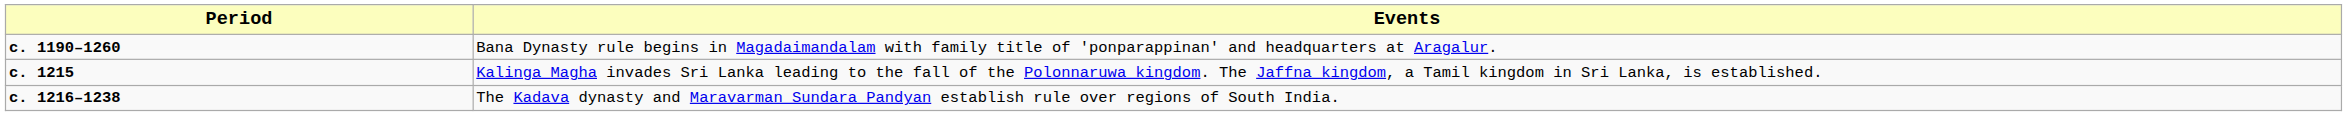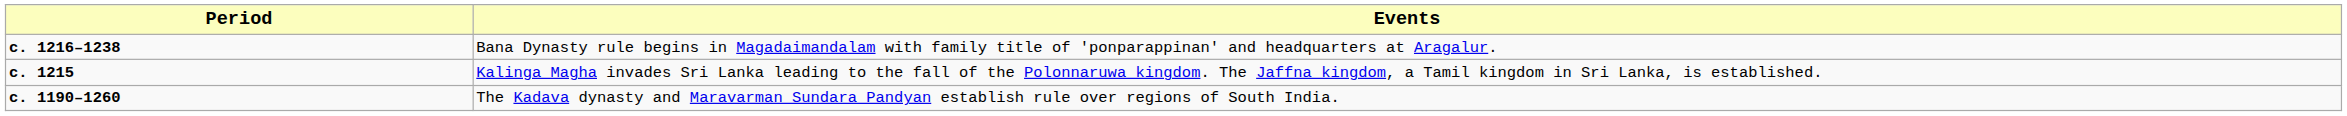(65, 47) c. 1190–1260 -> (65, 47) c. 1216–1238
(65, 98) c. 1216–1238 -> (65, 98) c. 1190–1260
